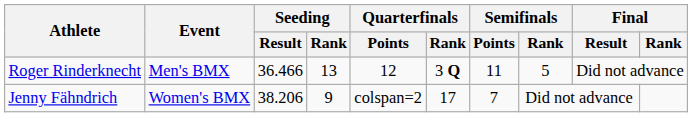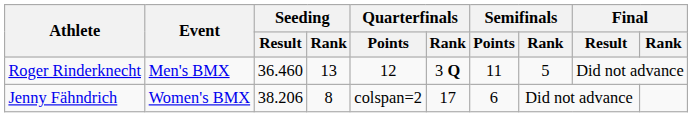(280, 71) 36.466 -> (280, 71) 36.460
(329, 98) 9 -> (329, 98) 8
(494, 98) 7 -> (494, 98) 6
